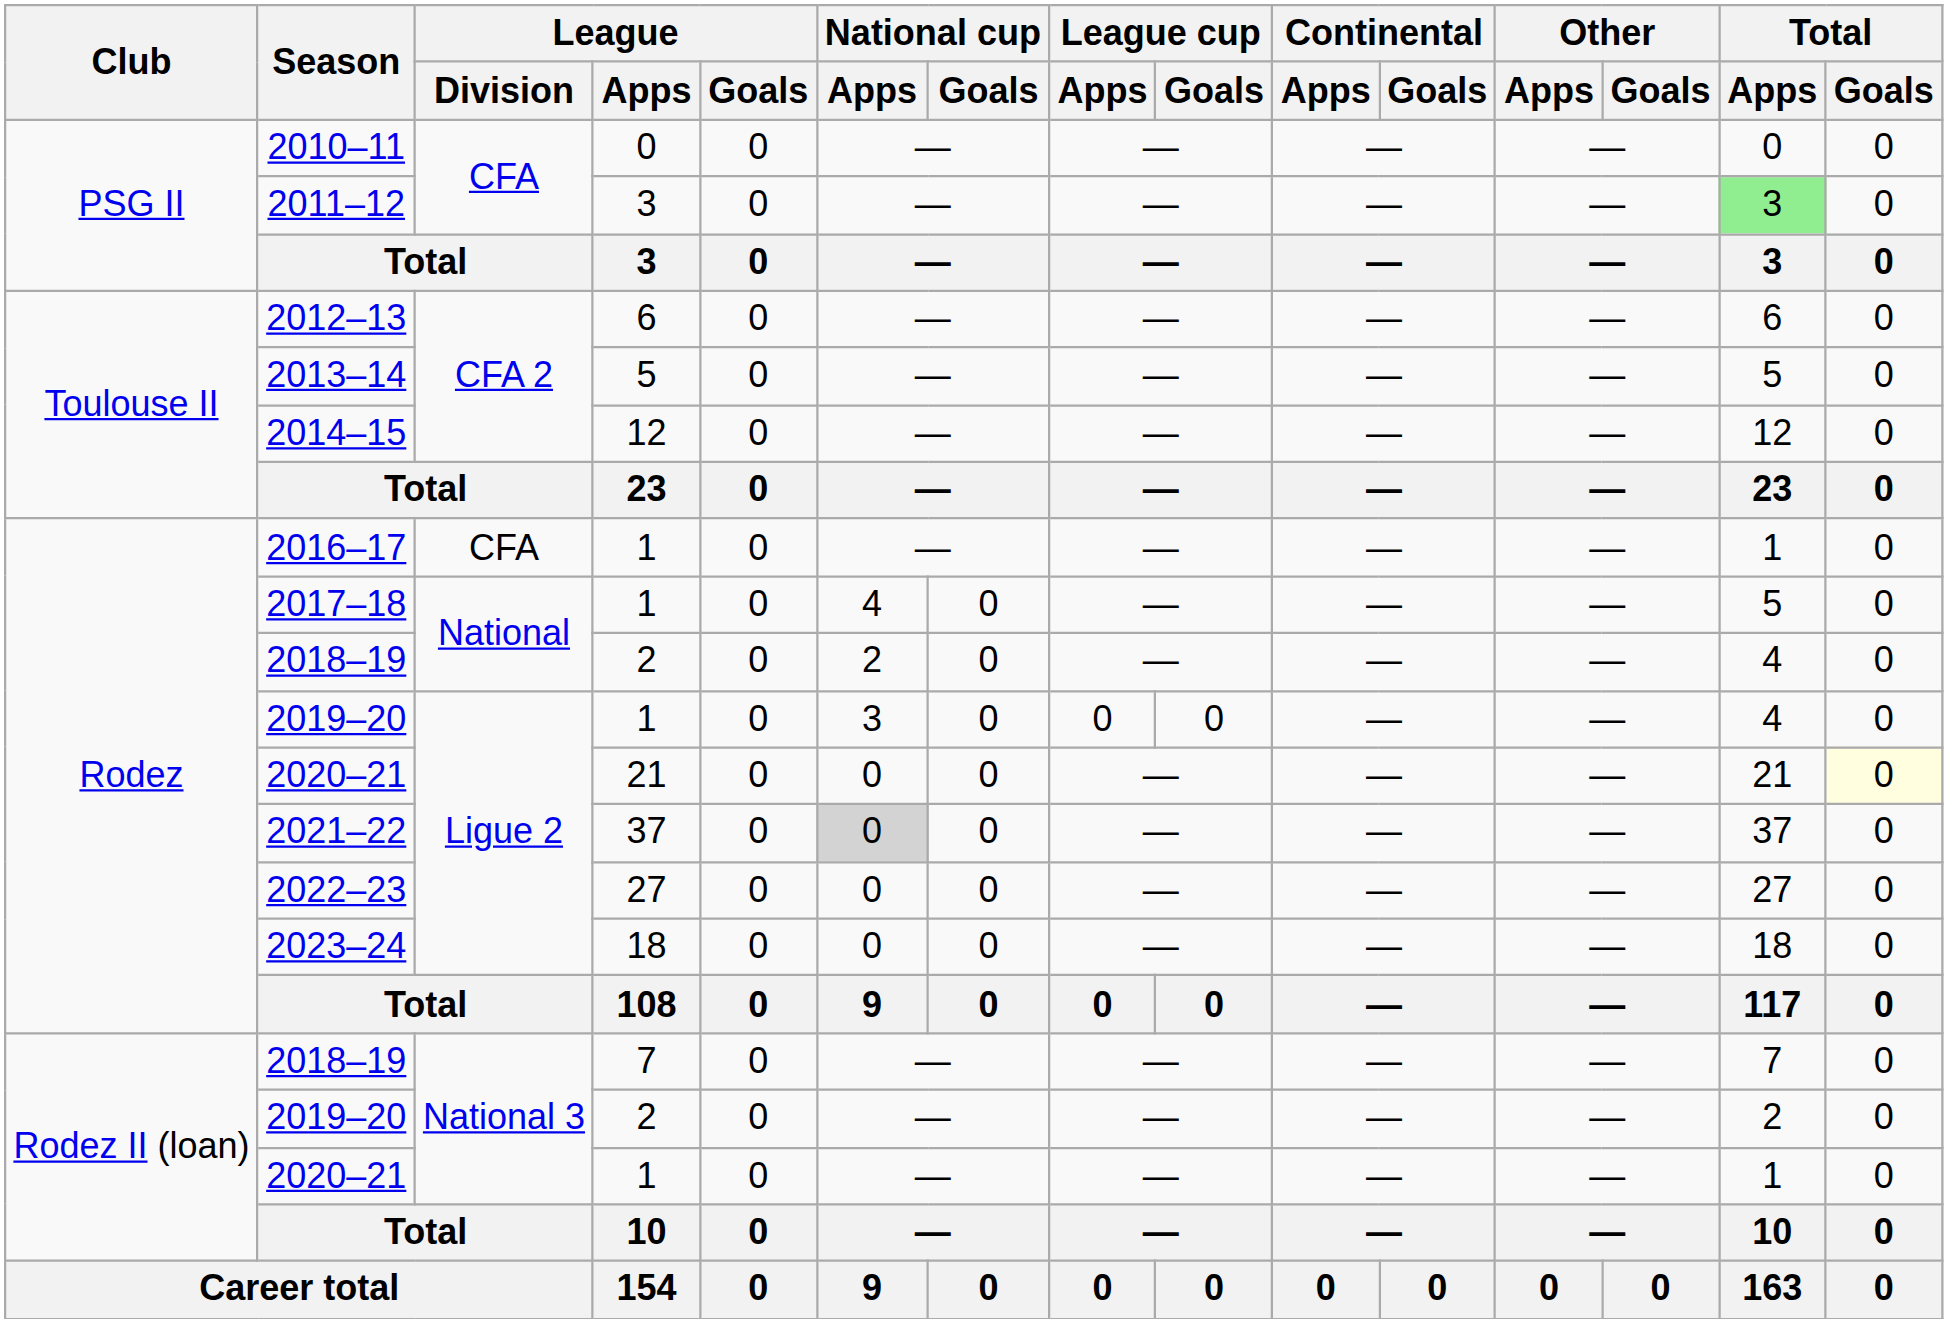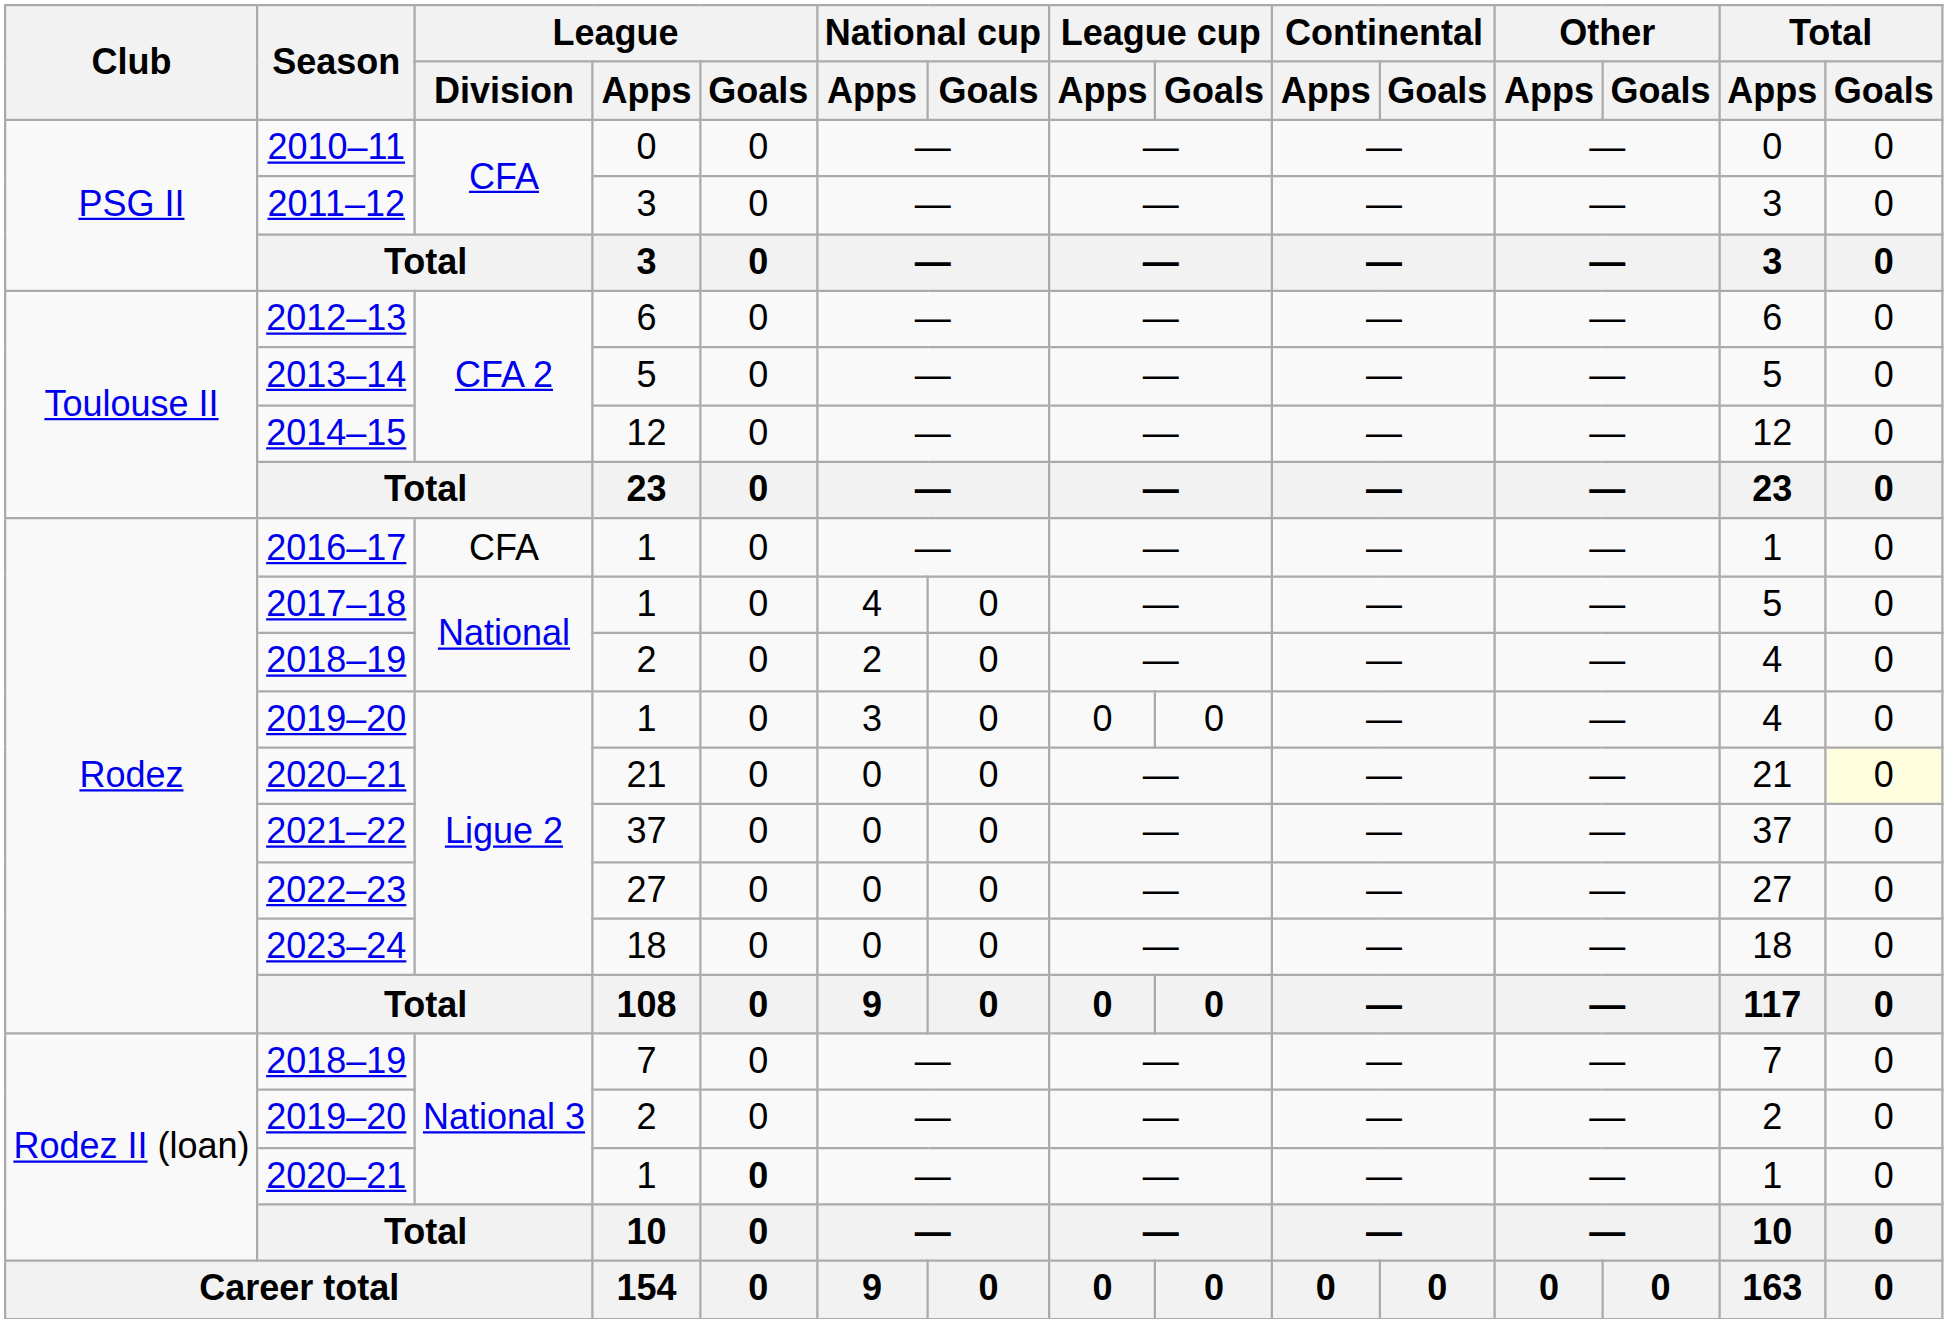(1772, 204) lightgreen background -> (1772, 204) no background
(872, 832) lightgrey background -> (872, 832) no background
(758, 1174) normal -> (758, 1174) bold
